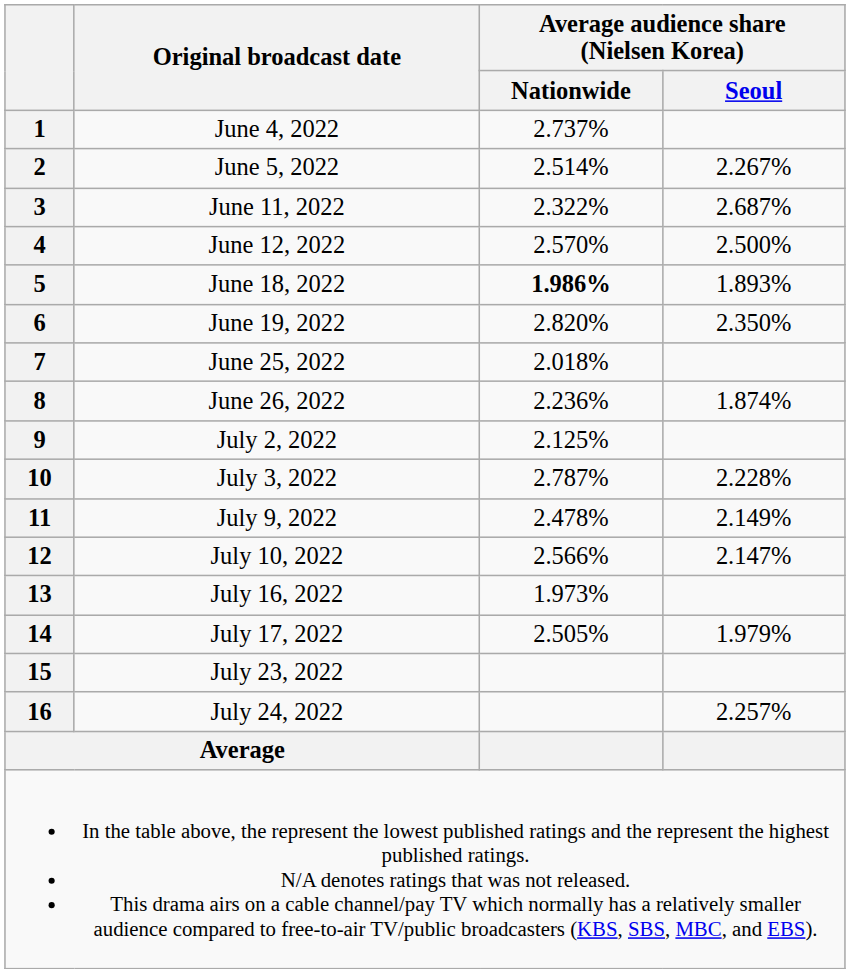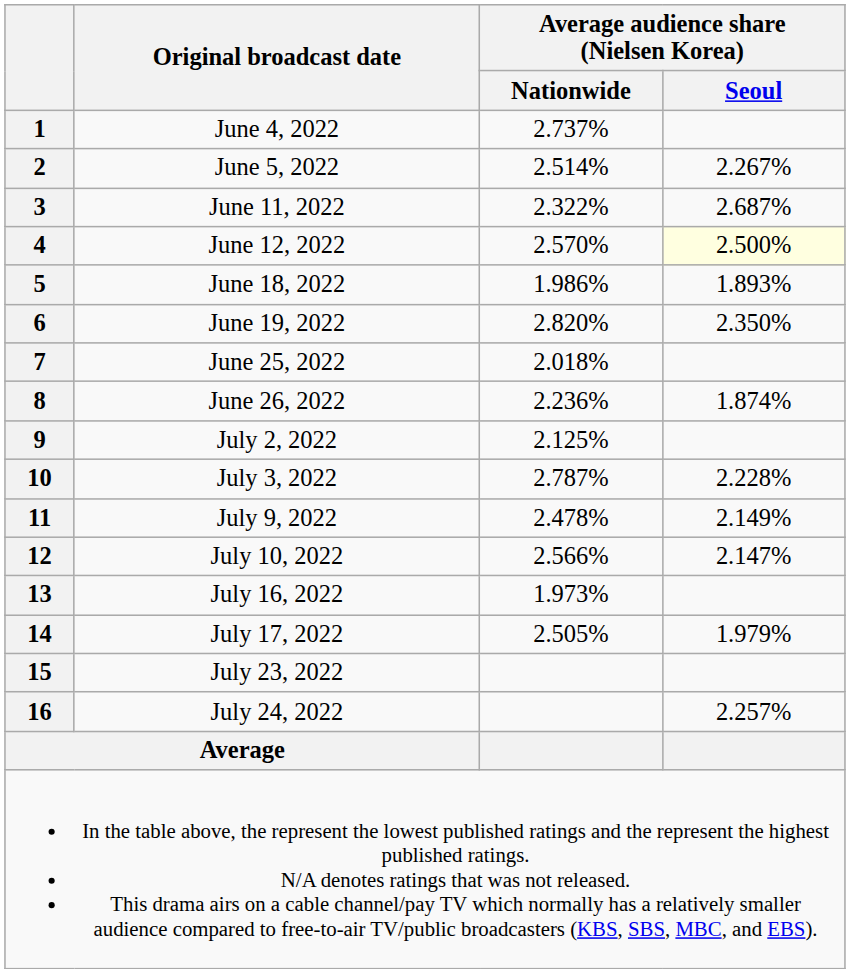(754, 245) no background -> (754, 245) lightyellow background
(571, 284) bold -> (571, 284) normal
